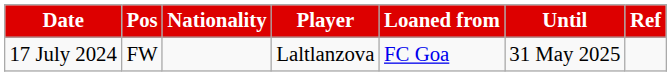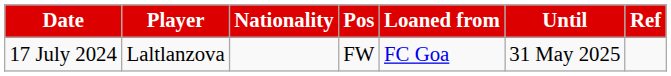columns swapped: (142, 20) <-> (325, 20)
